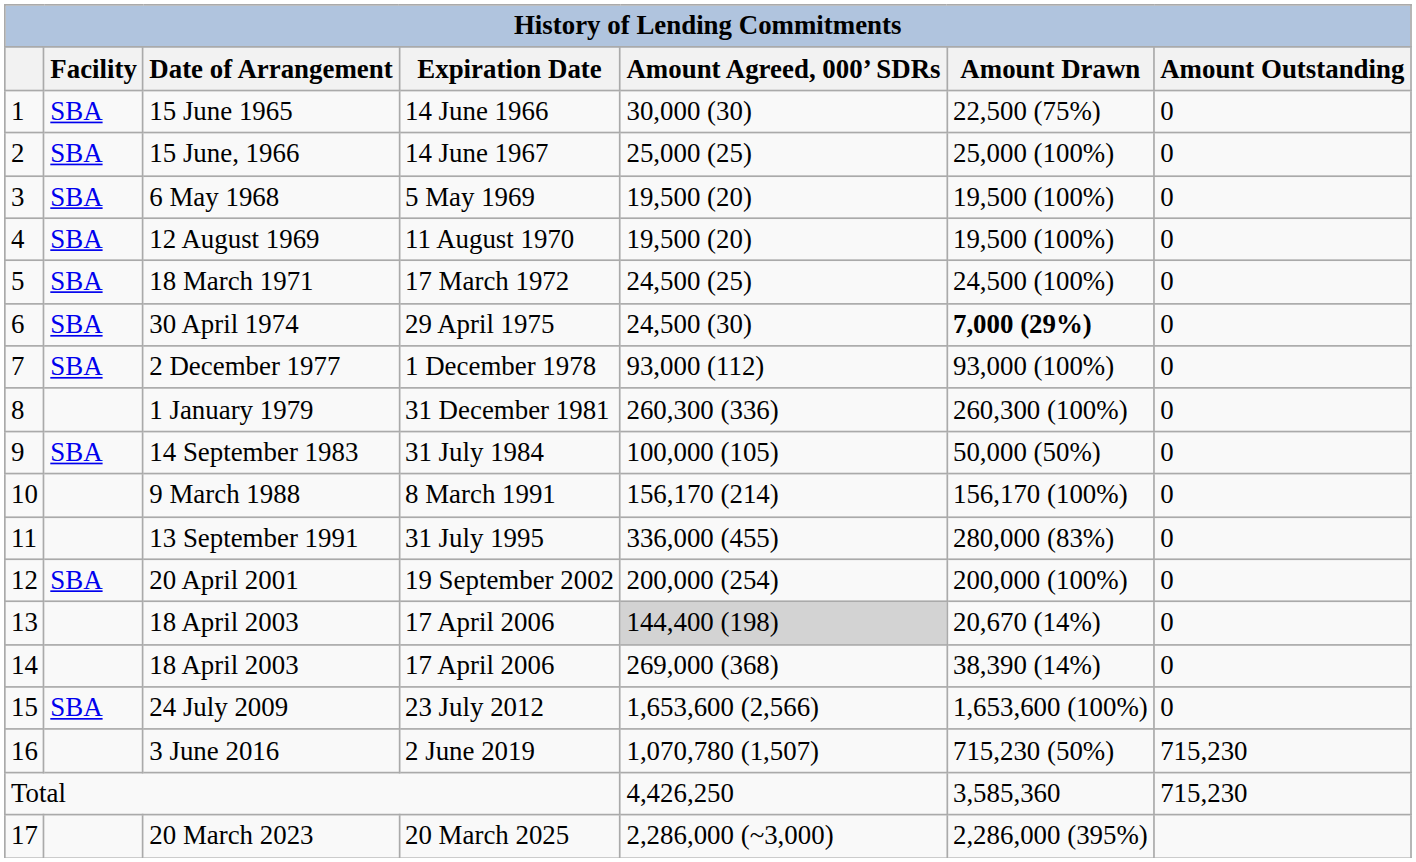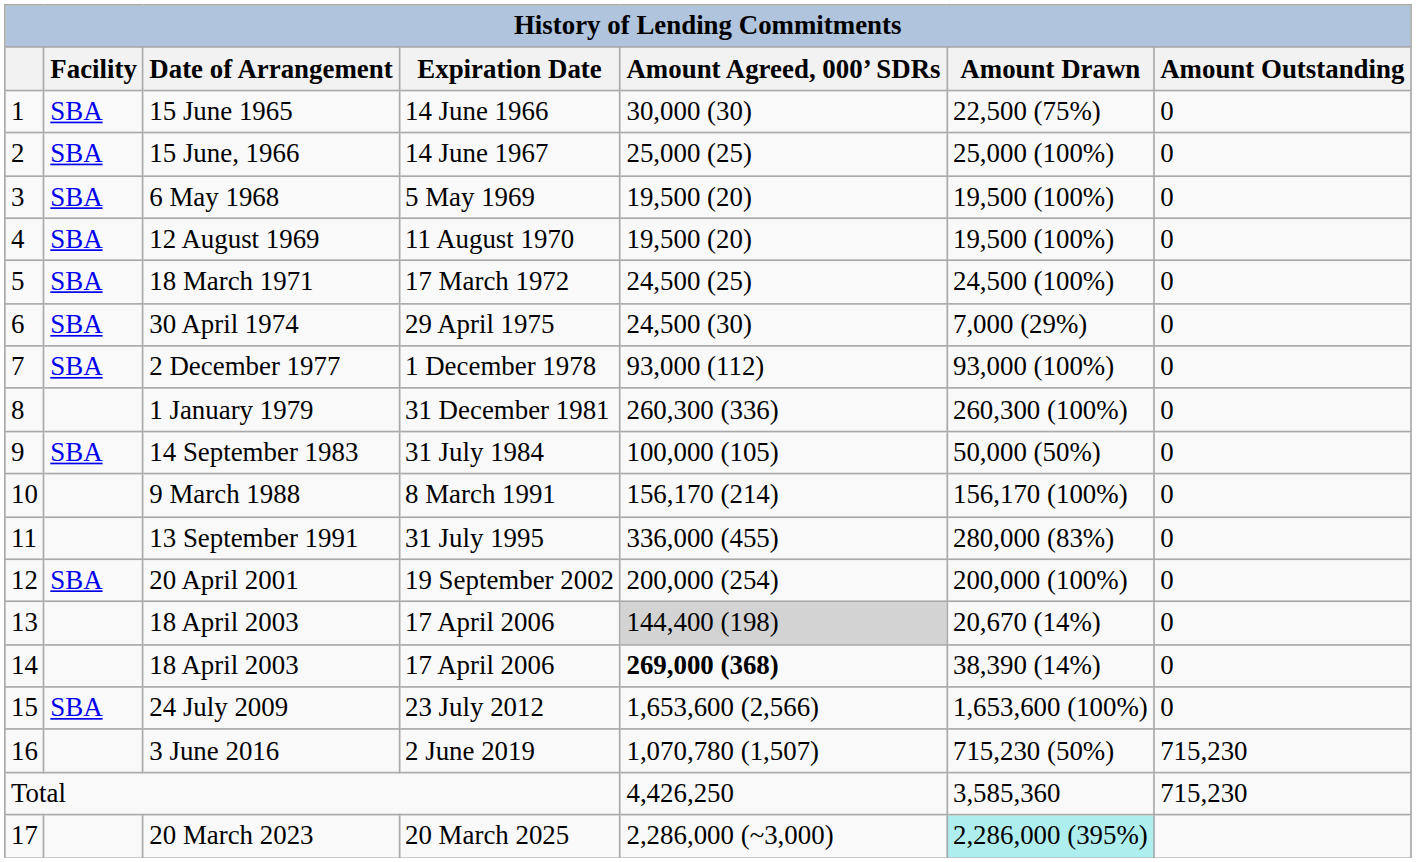(1022, 324) bold -> (1020, 324) normal
(703, 665) normal -> (703, 665) bold
(1050, 835) no background -> (1050, 835) paleturquoise background
